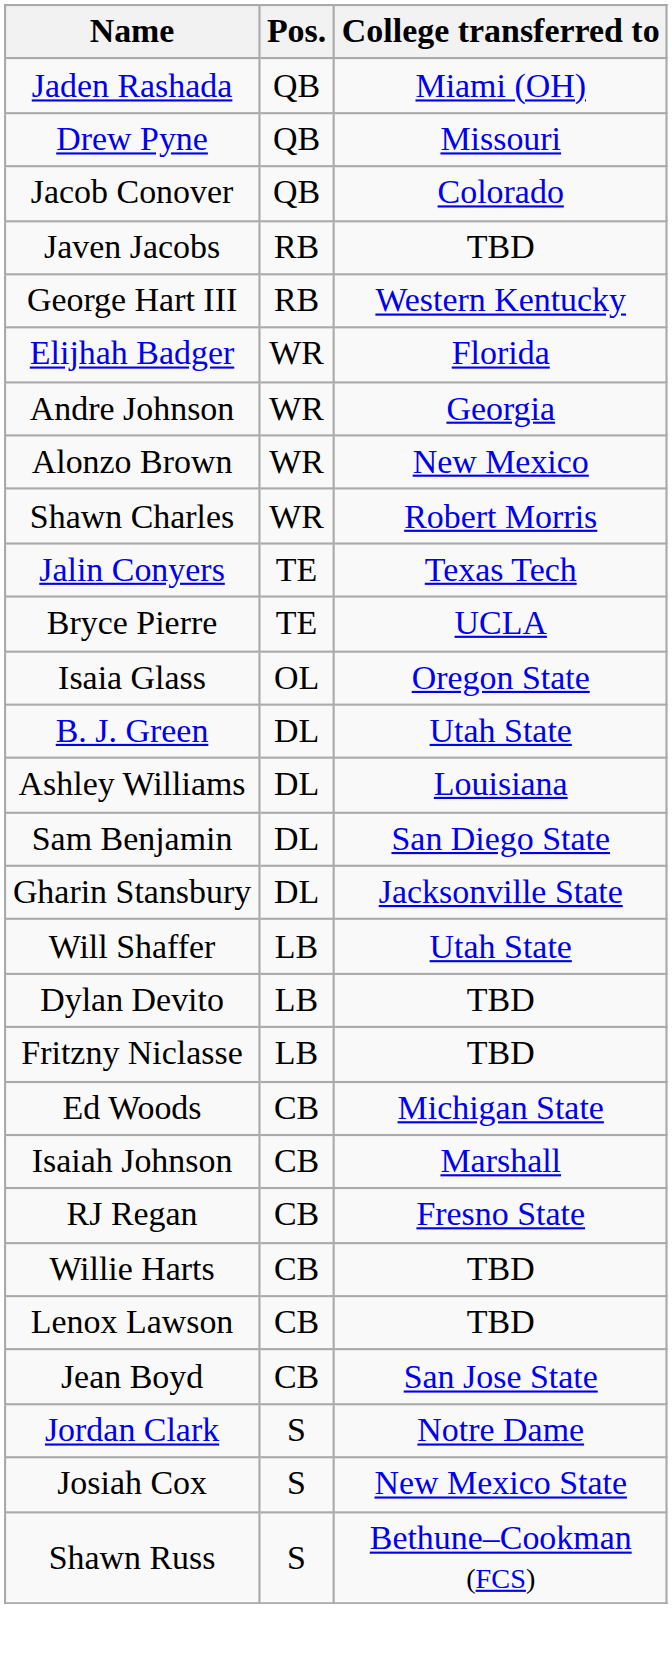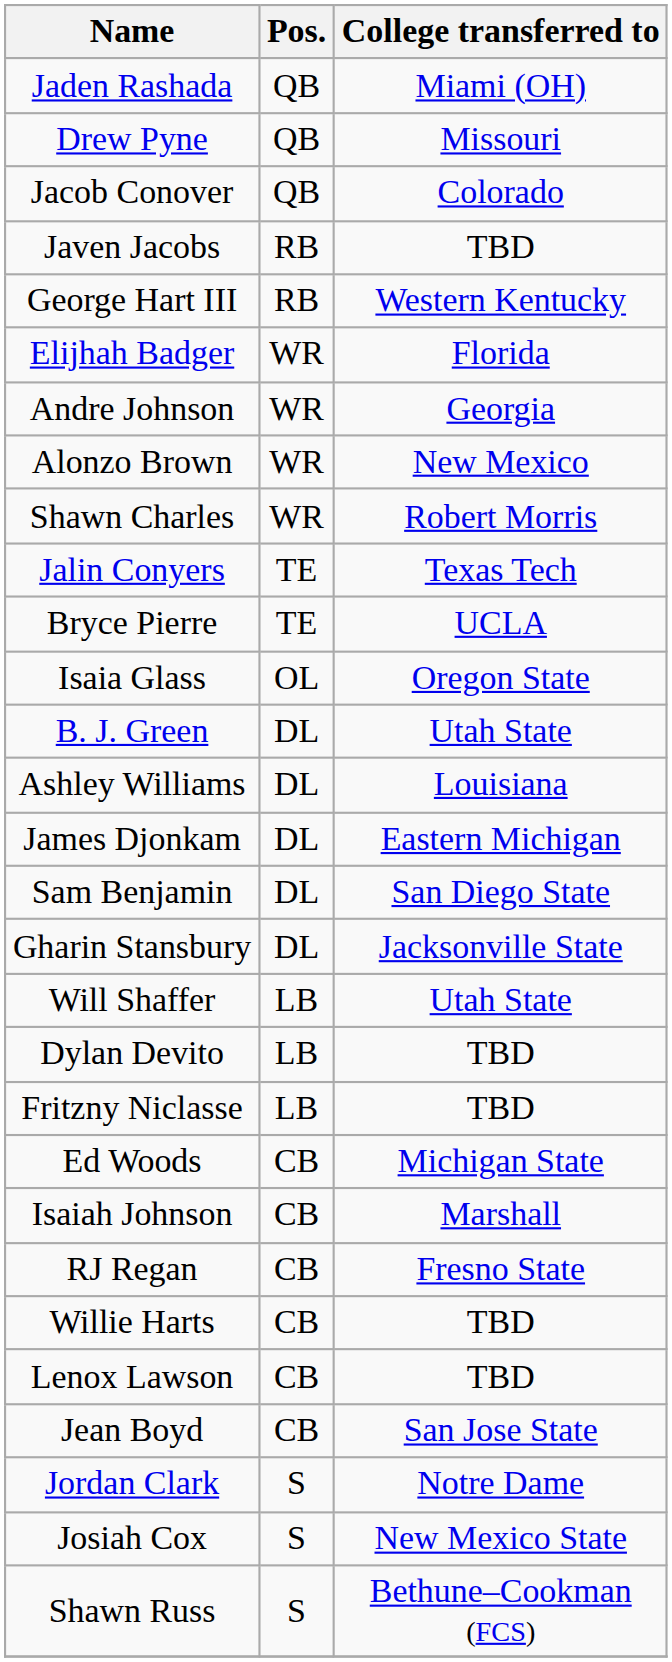+ row: (132, 838)
